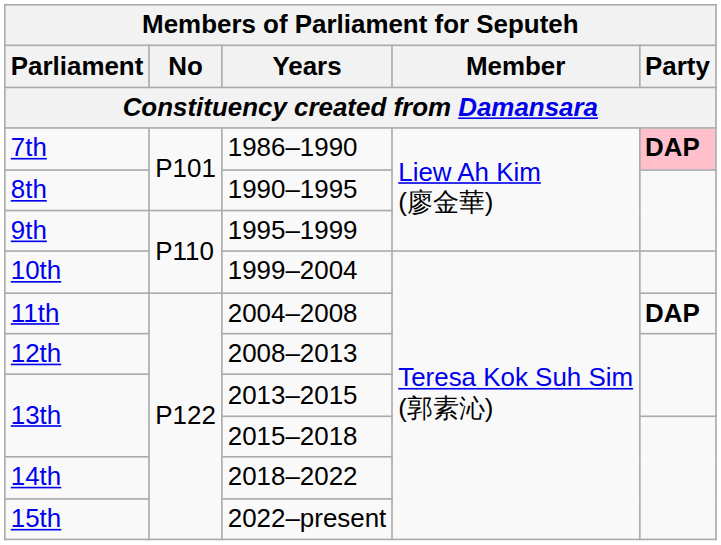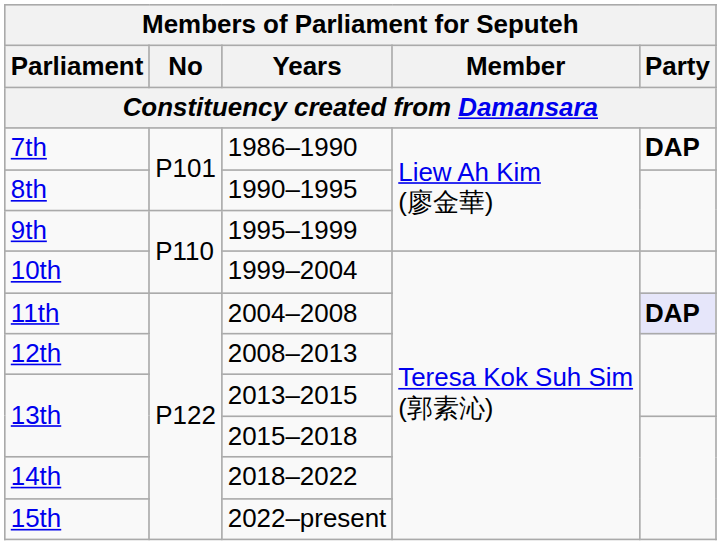(672, 148) pink background -> (672, 148) no background
(672, 312) no background -> (672, 312) lavender background
